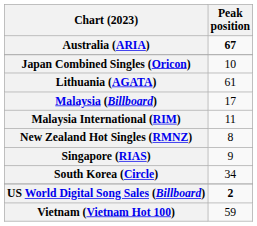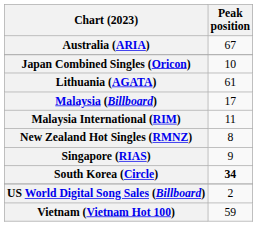(230, 45) bold -> (230, 45) normal
(230, 175) normal -> (230, 175) bold
(230, 193) bold -> (230, 193) normal
